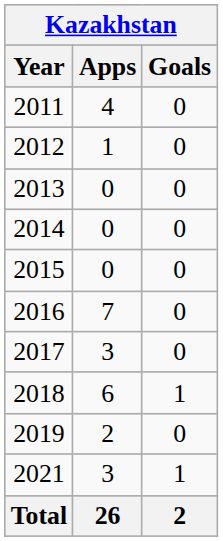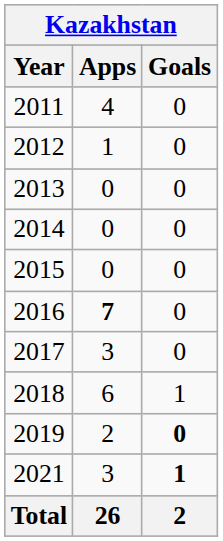(108, 310) normal -> (108, 310) bold
(180, 433) normal -> (180, 433) bold
(180, 474) normal -> (180, 474) bold
